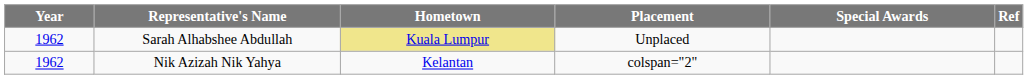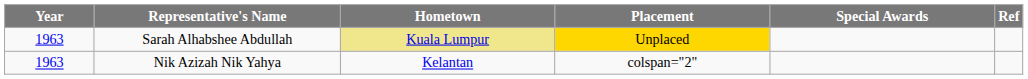(49, 39) 1962 -> (49, 39) 1963
(662, 39) no background -> (662, 39) gold background
(49, 62) 1962 -> (49, 62) 1963
